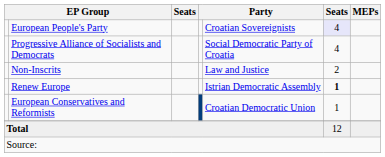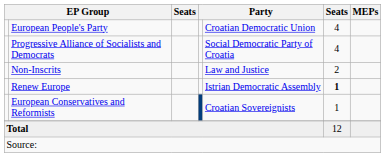(250, 28) Croatian Sovereignists -> (260, 28) Croatian Democratic Union
(337, 28) lavender background -> (337, 28) no background
(260, 107) Croatian Democratic Union -> (250, 107) Croatian Sovereignists
